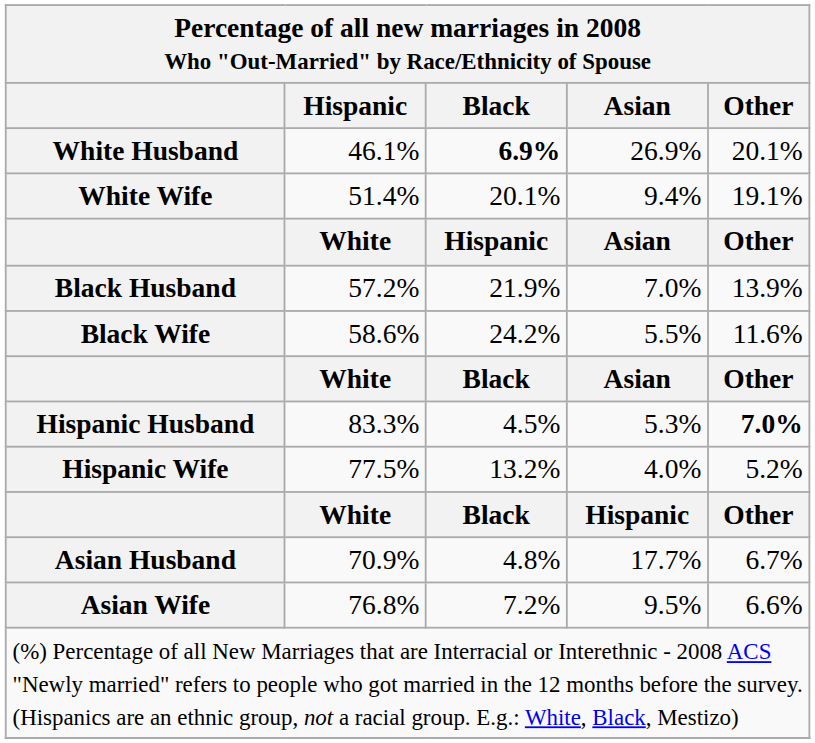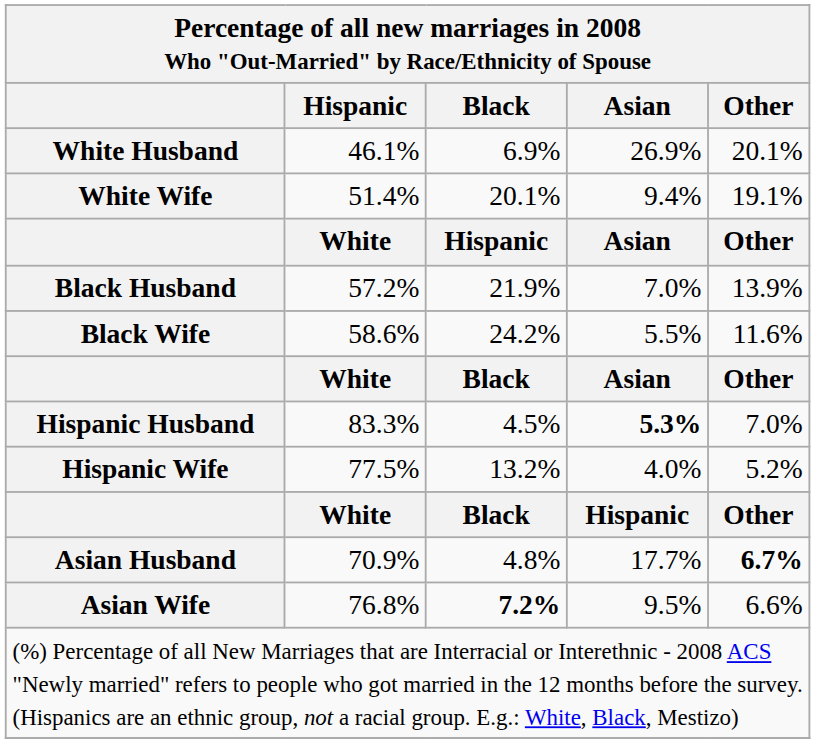(529, 150) bold -> (532, 150) normal
(673, 423) normal -> (670, 423) bold
(772, 423) bold -> (774, 423) normal
(774, 559) normal -> (772, 559) bold
(532, 604) normal -> (529, 604) bold
